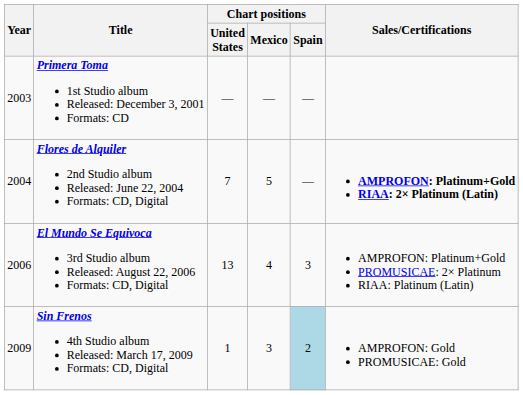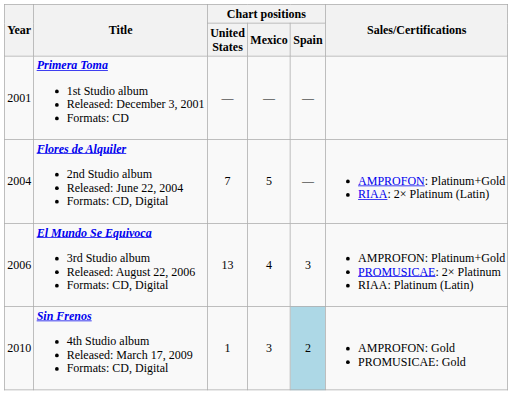(19, 97) 2003 -> (19, 97) 2001
(422, 188) bold -> (417, 188) normal
(19, 348) 2009 -> (19, 348) 2010
